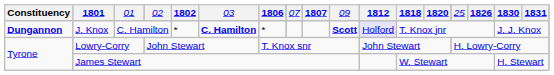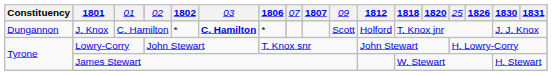(35, 29) bold -> (33, 29) normal
(345, 29) bold -> (343, 29) normal
(378, 29) lavender background -> (376, 29) no background
